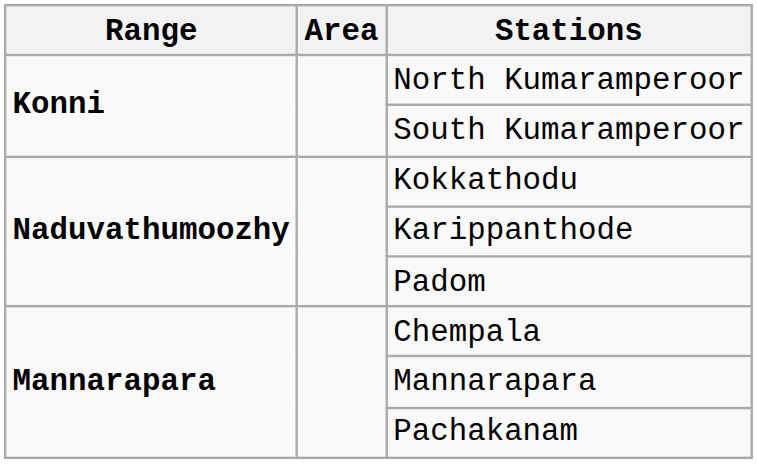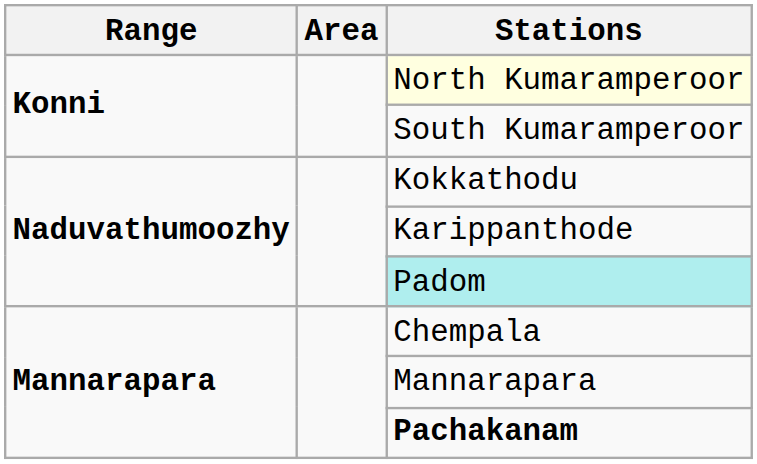(569, 81) no background -> (569, 81) lightyellow background
(439, 281) no background -> (439, 281) paleturquoise background
(486, 432) normal -> (486, 432) bold
